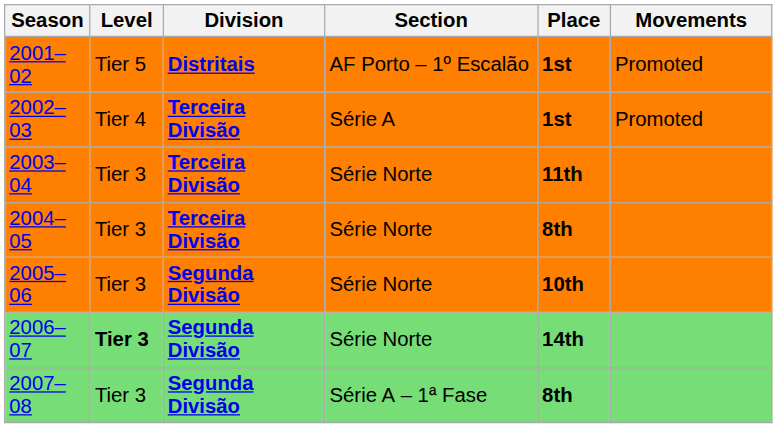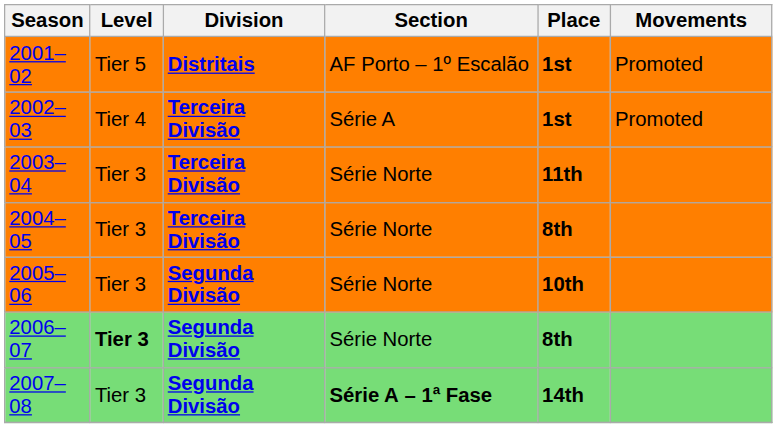(563, 339) 14th -> (557, 339) 8th
(408, 394) normal -> (411, 394) bold
(557, 394) 8th -> (563, 394) 14th
